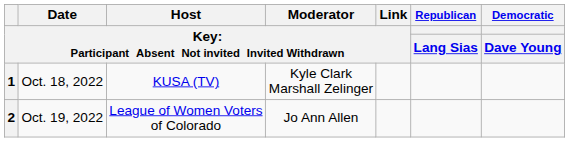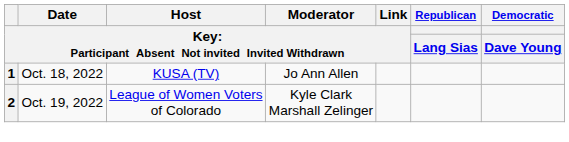(321, 81) Kyle Clark Marshall Zelinger -> (321, 73) Jo Ann Allen
(321, 118) Jo Ann Allen -> (321, 102) Kyle Clark Marshall Zelinger
